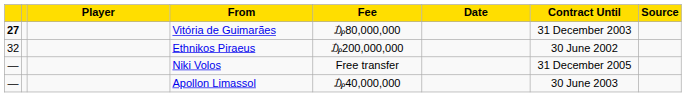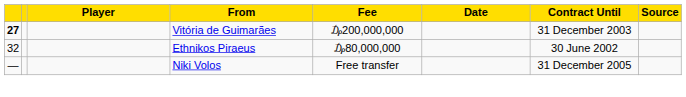(367, 30) ₯80,000,000 -> (367, 30) ₯200,000,000
(367, 48) ₯200,000,000 -> (367, 48) ₯80,000,000
- row: (214, 83)
